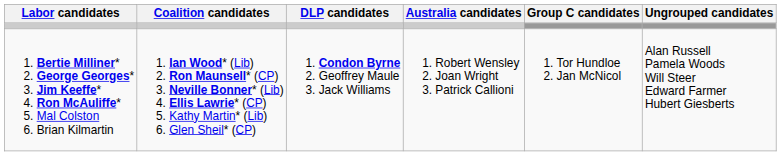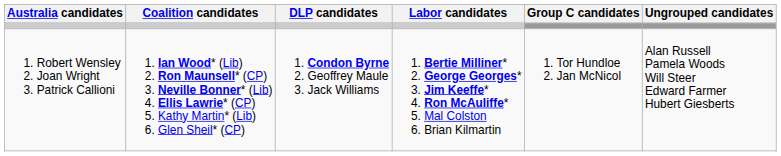columns swapped: (71, 13) <-> (464, 13)
